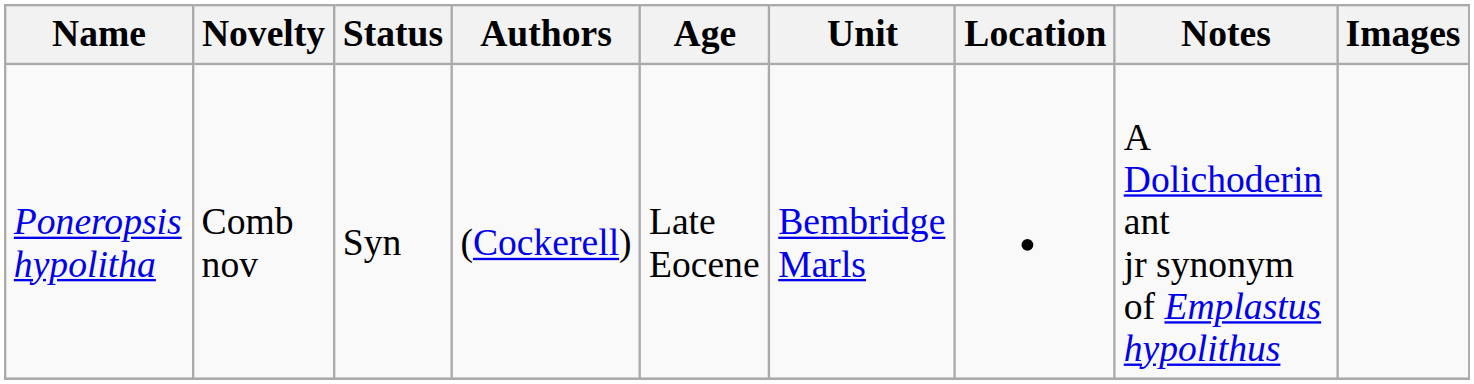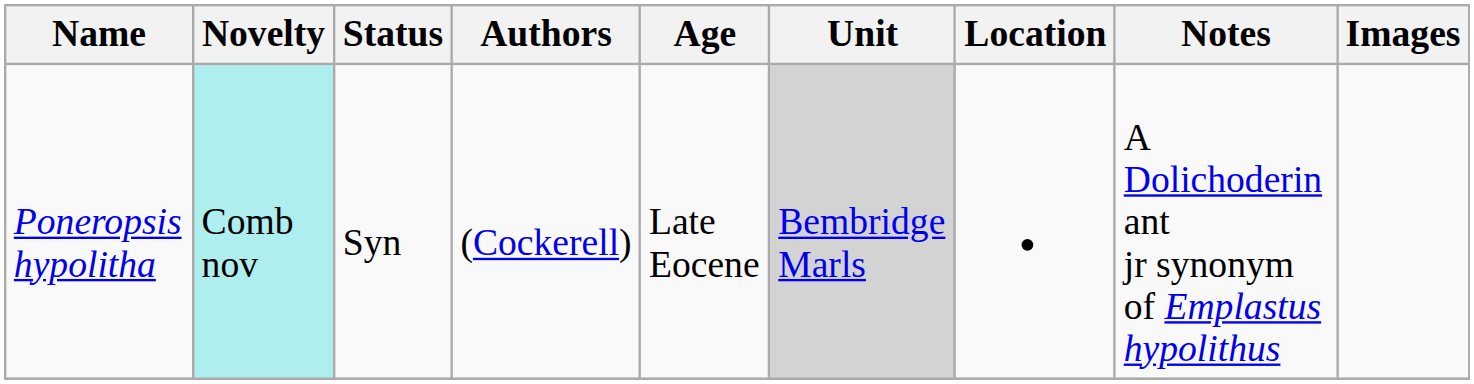(248, 241) no background -> (248, 241) paleturquoise background
(862, 241) no background -> (862, 241) lightgrey background
